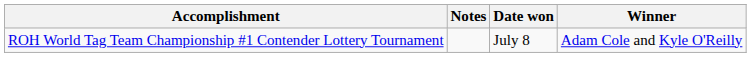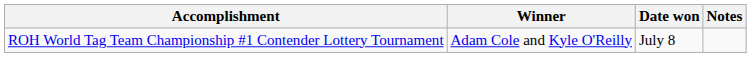columns swapped: (652, 16) <-> (468, 16)
